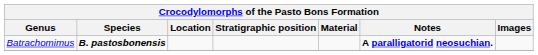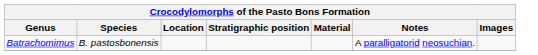(122, 43) bold -> (119, 43) normal
(427, 43) bold -> (415, 43) normal
